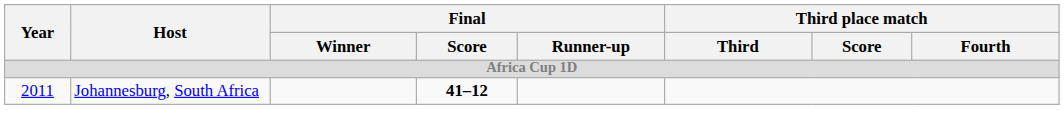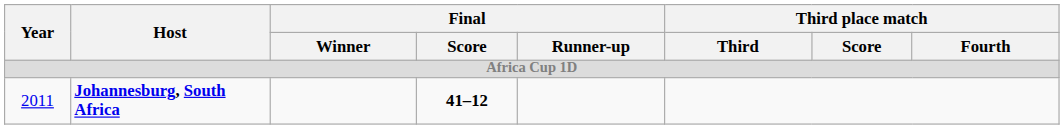(167, 91) normal -> (150, 101) bold
